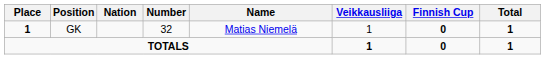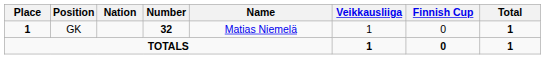(166, 29) normal -> (166, 29) bold
(443, 29) bold -> (443, 29) normal
